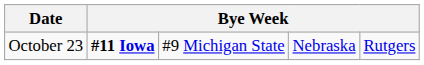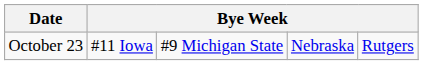(123, 46) bold -> (122, 46) normal
